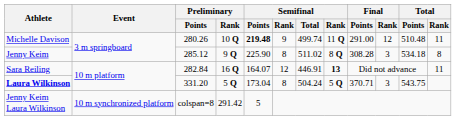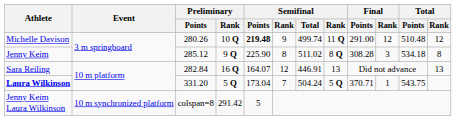(439, 40) 11 -> (439, 40) 12
(336, 69) bold -> (336, 69) normal
(439, 69) 11 -> (439, 69) 13
(284, 83) 8 -> (284, 83) 7
(387, 83) 3 -> (387, 83) 1
